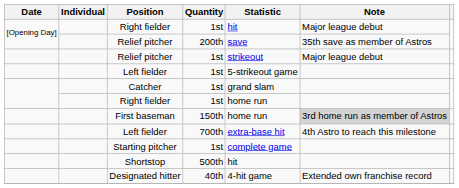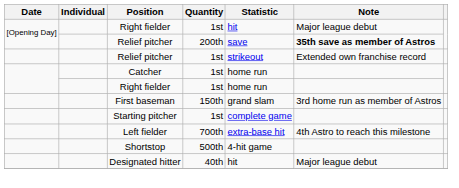(367, 42) normal -> (366, 42) bold
(342, 57) Major league debut -> (361, 57) Extended own franchise record
- row: (145, 72)
(251, 87) grand slam -> (247, 72) home run
(247, 116) home run -> (251, 101) grand slam
(375, 116) lightgrey background -> (369, 101) no background
rows swapped: (145, 131) <-> (145, 146)
(232, 161) hit -> (250, 146) 4-hit game
(250, 176) 4-hit game -> (232, 161) hit
(367, 176) Extended own franchise record -> (337, 161) Major league debut
